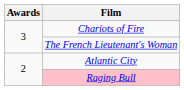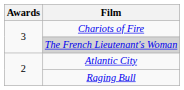(111, 45) no background -> (111, 45) lightgrey background
(111, 77) pink background -> (111, 77) no background
